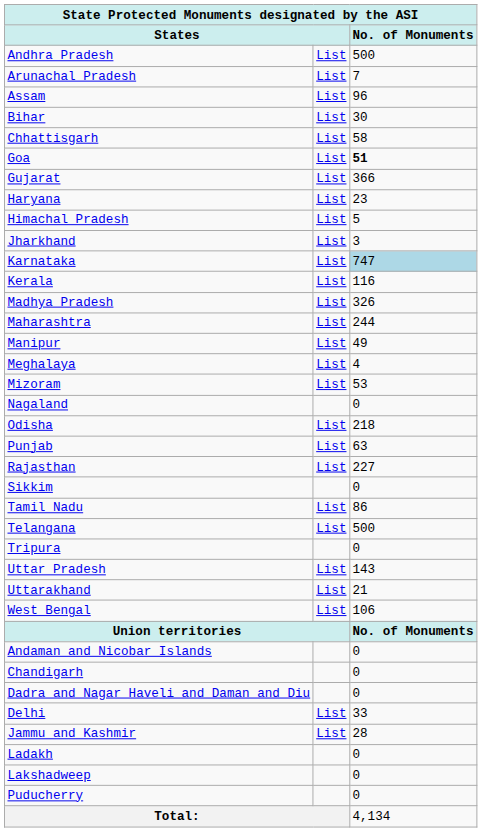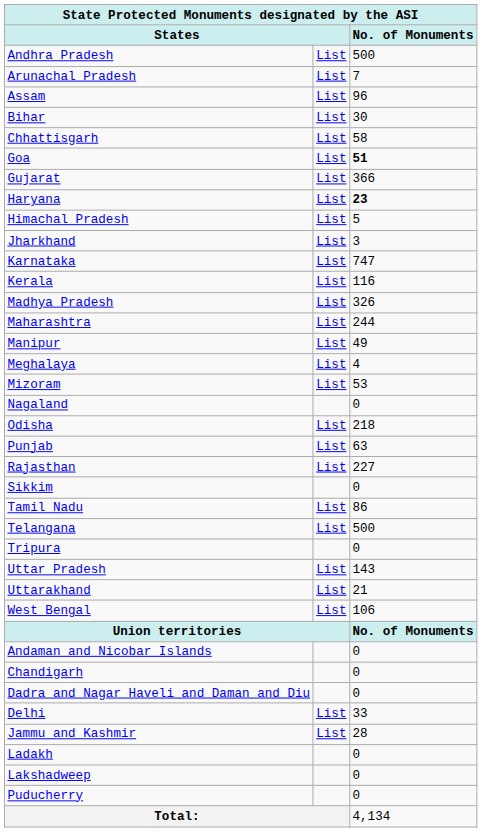(360, 200) normal -> (360, 200) bold
(364, 261) lightblue background -> (364, 261) no background
